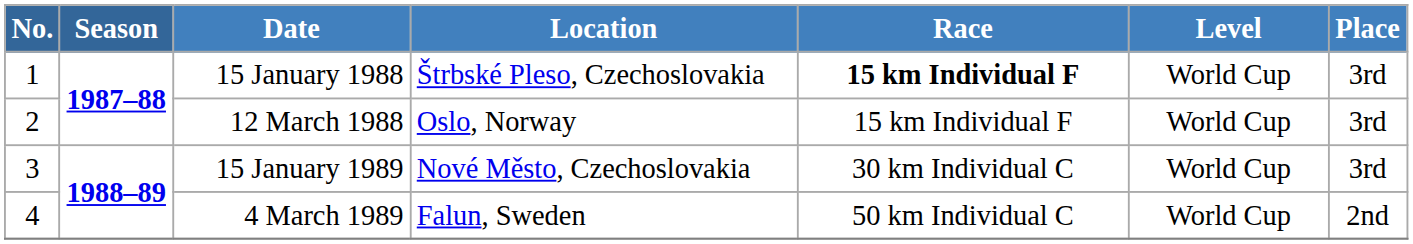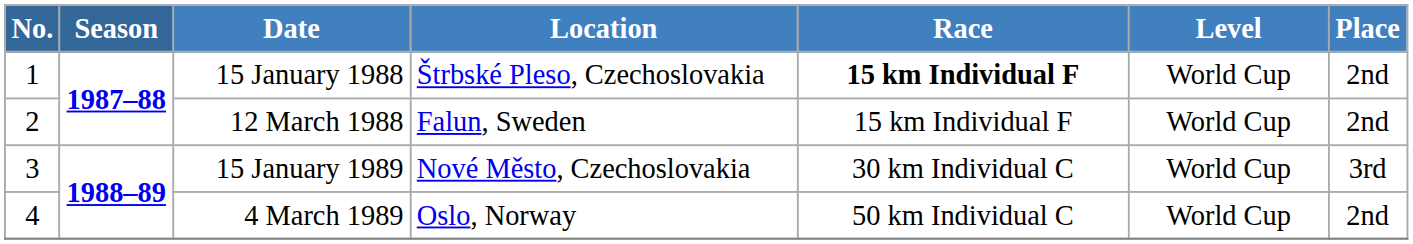(1368, 74) 3rd -> (1368, 74) 2nd
(496, 121) Oslo, Norway -> (501, 121) Falun, Sweden
(1368, 121) 3rd -> (1368, 121) 2nd
(501, 215) Falun, Sweden -> (496, 215) Oslo, Norway
